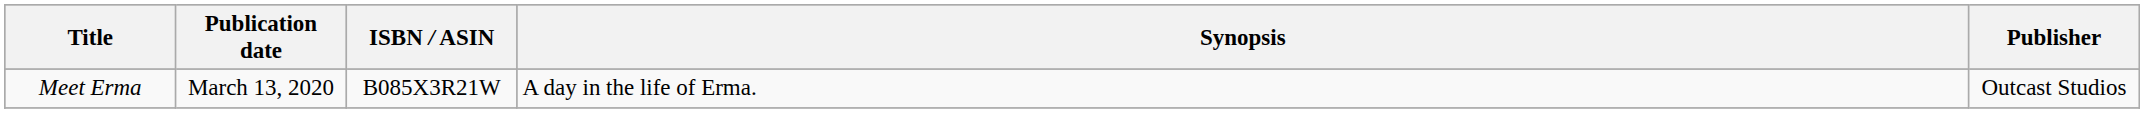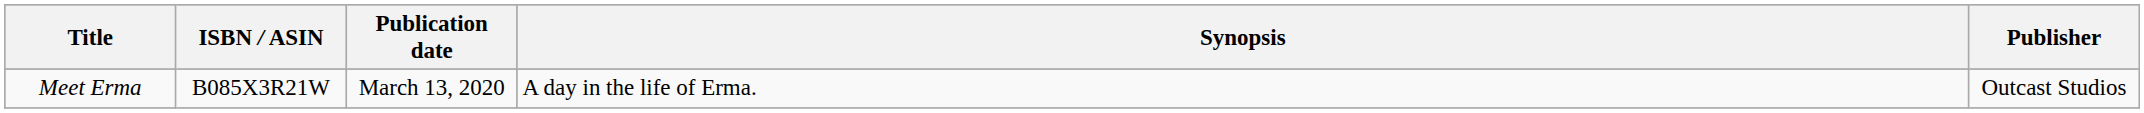columns swapped: (261, 36) <-> (432, 36)
